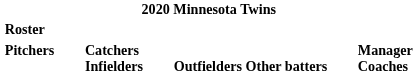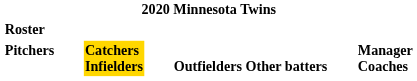(114, 58) no background -> (114, 58) gold background
